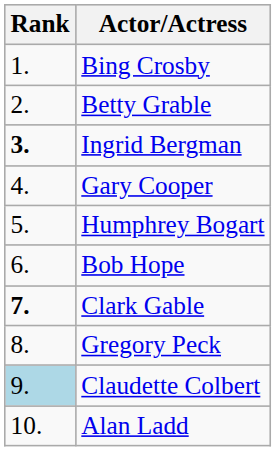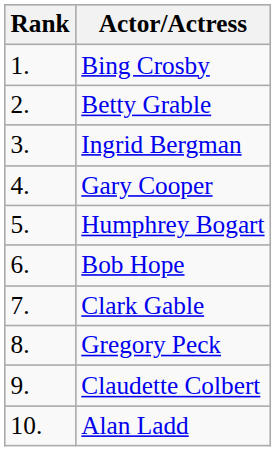(20, 144) bold -> (20, 144) normal
(20, 305) bold -> (20, 305) normal
(20, 385) lightblue background -> (20, 385) no background
